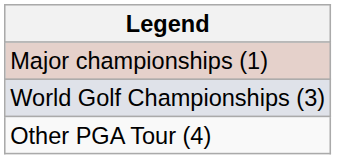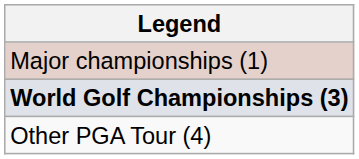(168, 98) normal -> (179, 98) bold
